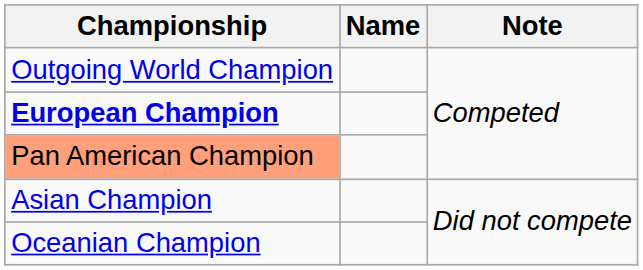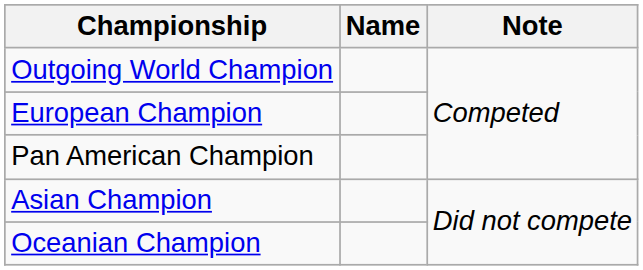(145, 112) bold -> (137, 112) normal
(162, 156) lightsalmon background -> (162, 156) no background
